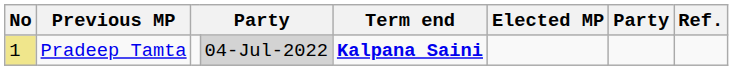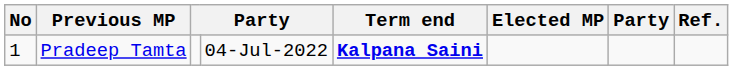(15, 50) khaki background -> (15, 50) no background
(266, 50) lightgrey background -> (266, 50) no background
